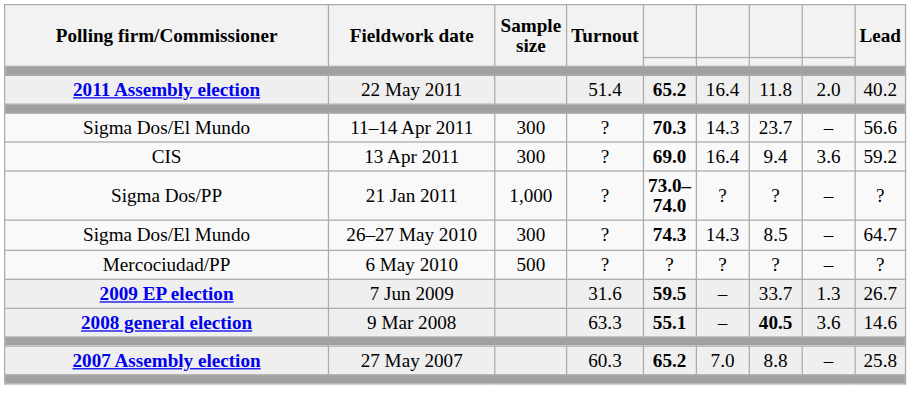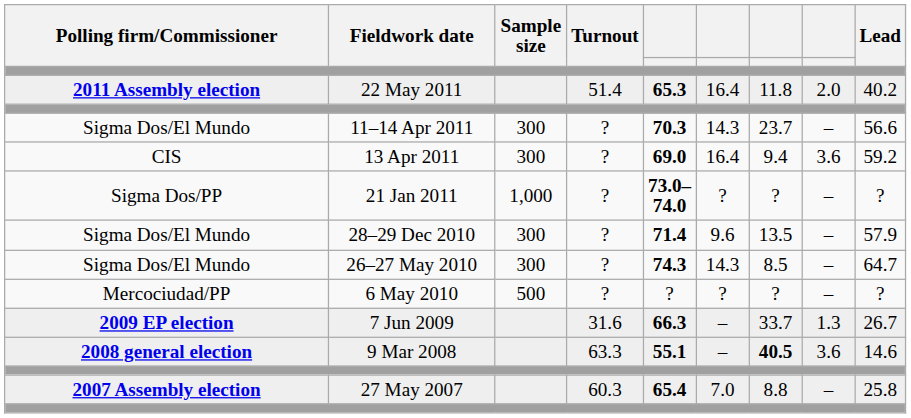(670, 89) 65.2 -> (670, 89) 65.3
+ row: (167, 235)
(670, 293) 59.5 -> (670, 322) 66.3
(670, 360) 65.2 -> (670, 389) 65.4
